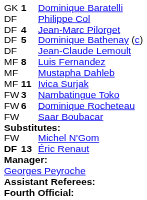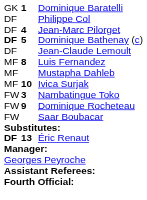(11, 40) normal -> (11, 40) bold
(26, 84) 11 -> (26, 84) 10
(24, 105) 6 -> (24, 105) 9
- row: (69, 138)
